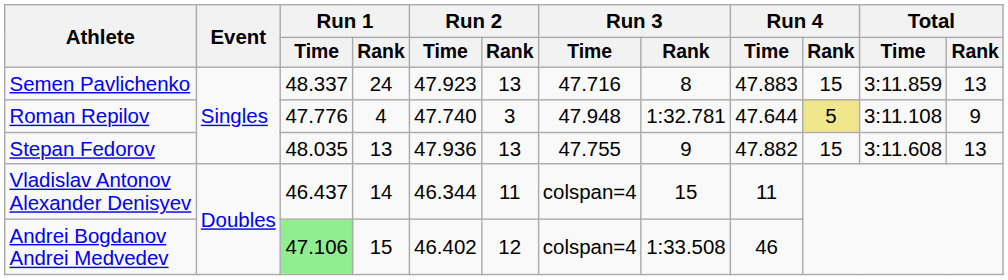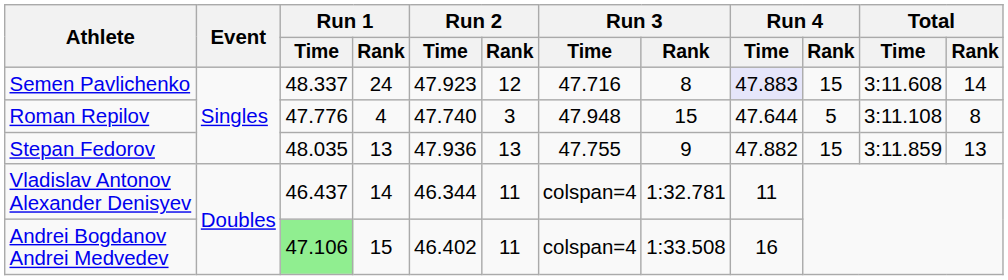(510, 84) 13 -> (510, 84) 12
(767, 84) no background -> (767, 84) lavender background
(903, 84) 3:11.859 -> (903, 84) 3:11.608
(975, 84) 13 -> (975, 84) 14
(686, 116) 1:32.781 -> (686, 116) 15
(831, 116) khaki background -> (831, 116) no background
(975, 116) 9 -> (975, 116) 8
(903, 149) 3:11.608 -> (903, 149) 3:11.859
(686, 192) 15 -> (686, 192) 1:32.781
(510, 247) 12 -> (510, 247) 11
(767, 247) 46 -> (767, 247) 16
